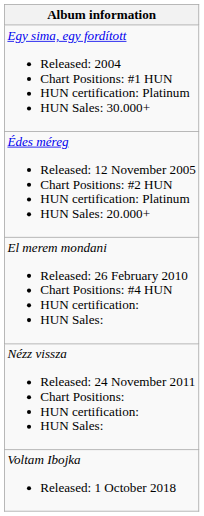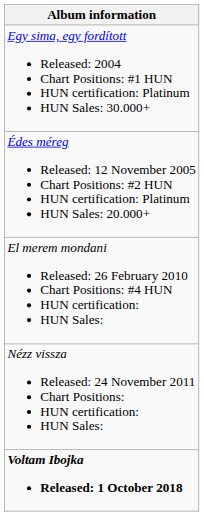(102, 474) normal -> (102, 474) bold
